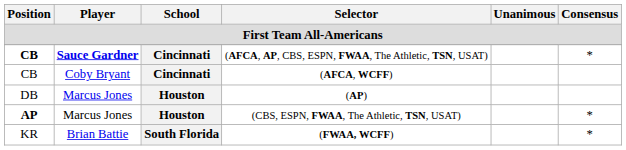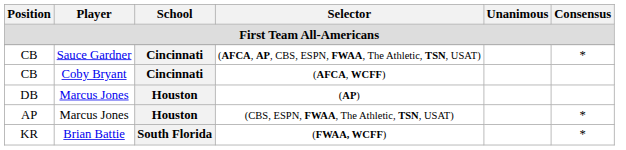(29, 54) bold -> (29, 54) normal
(98, 54) bold -> (94, 54) normal
(29, 114) bold -> (29, 114) normal
